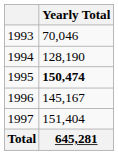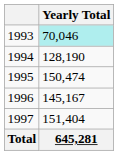(60, 35) no background -> (60, 35) paleturquoise background
(63, 77) bold -> (63, 77) normal
